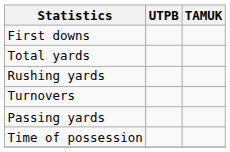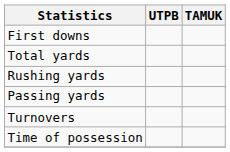rows swapped: (56, 117) <-> (41, 96)
